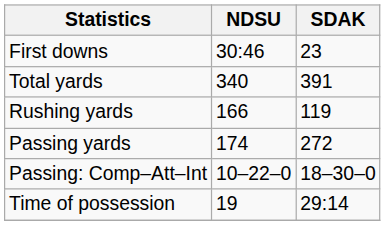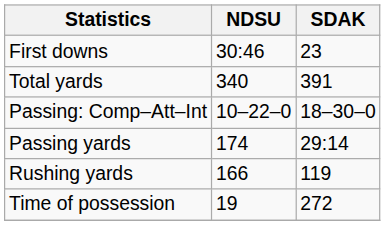rows swapped: (71, 112) <-> (108, 173)
(316, 143) 272 -> (325, 143) 29:14
(325, 204) 29:14 -> (316, 204) 272
